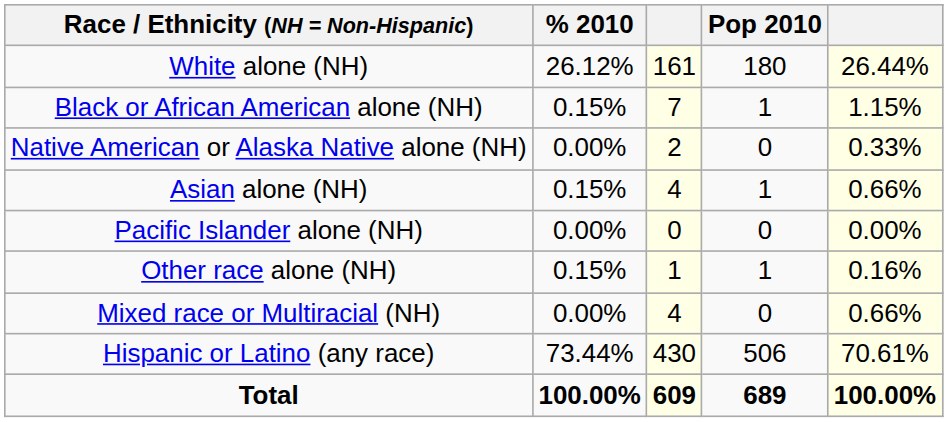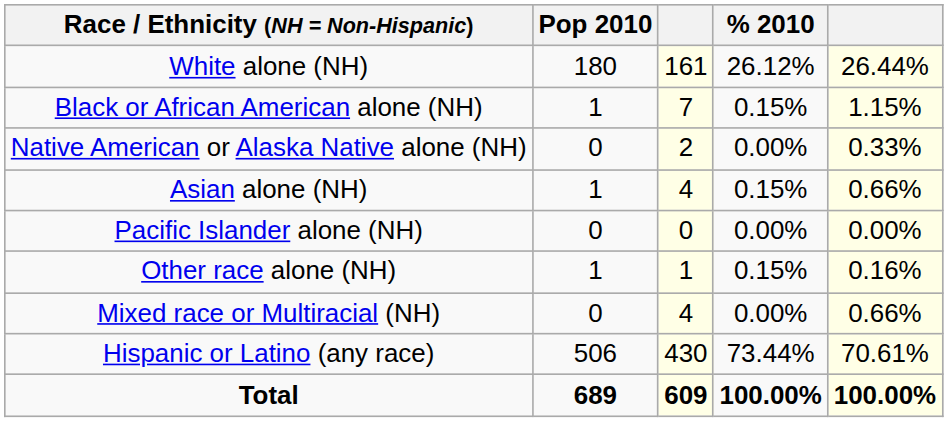columns swapped: (765, 25) <-> (590, 25)
